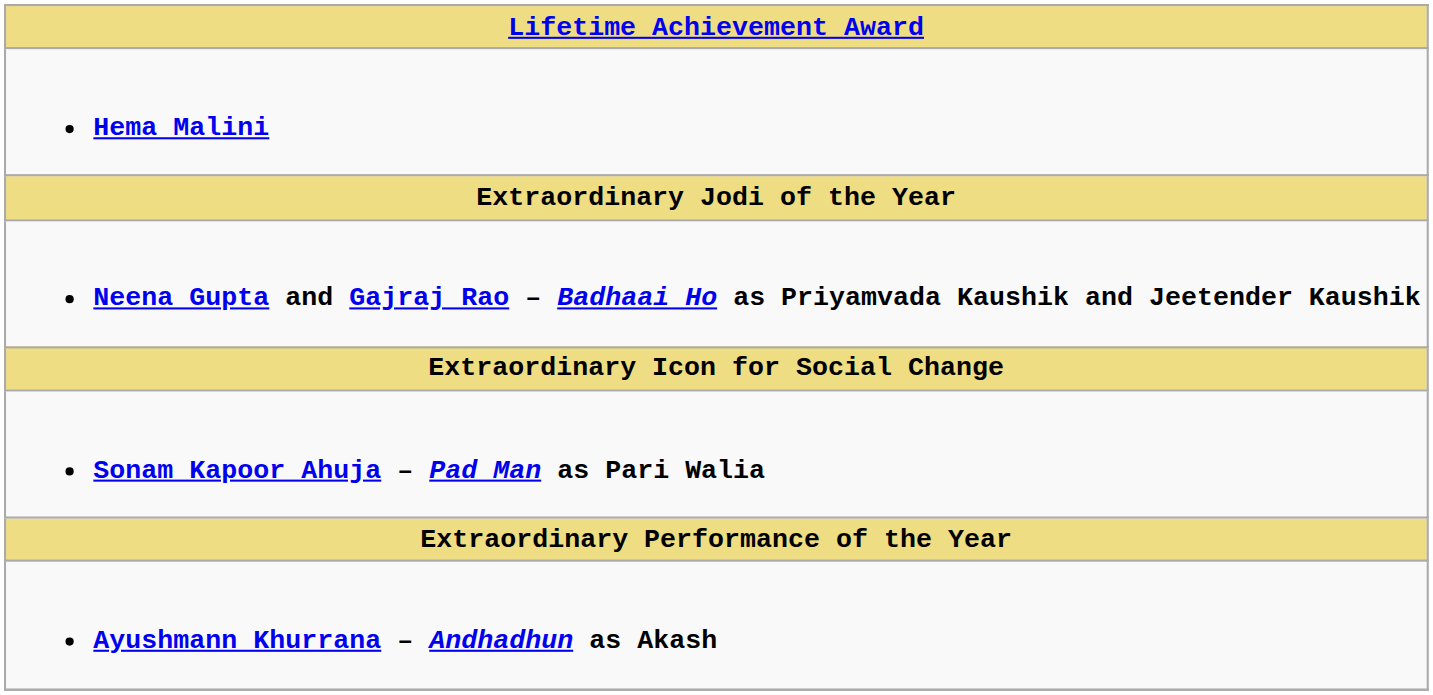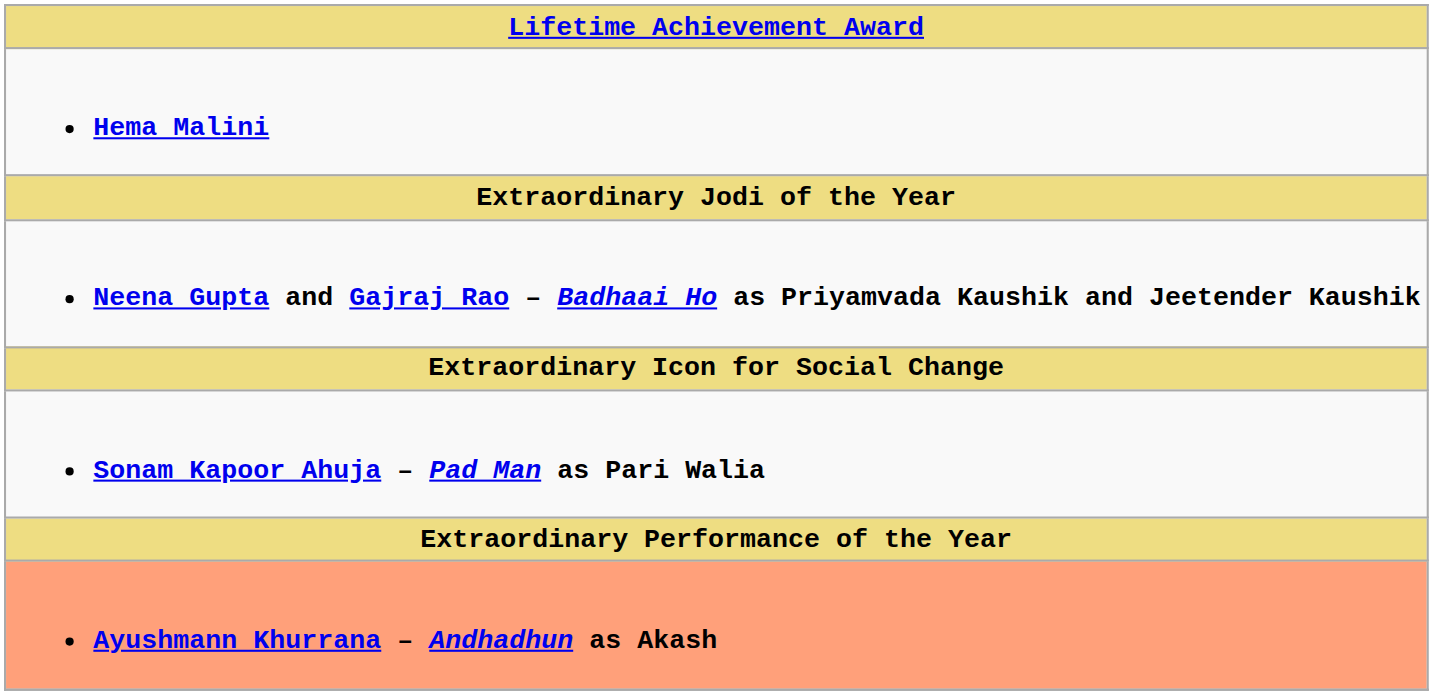(716, 640) no background -> (716, 640) lightsalmon background
